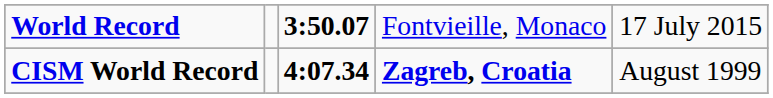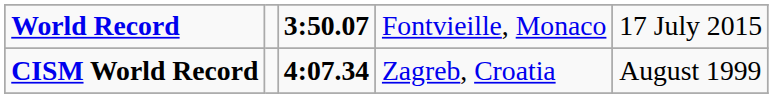(477, 70) bold -> (469, 70) normal
